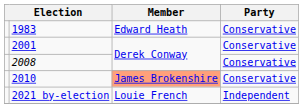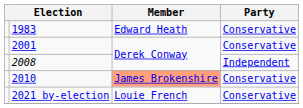(259, 62) Conservative -> (256, 62) Independent
(256, 95) Independent -> (259, 95) Conservative
